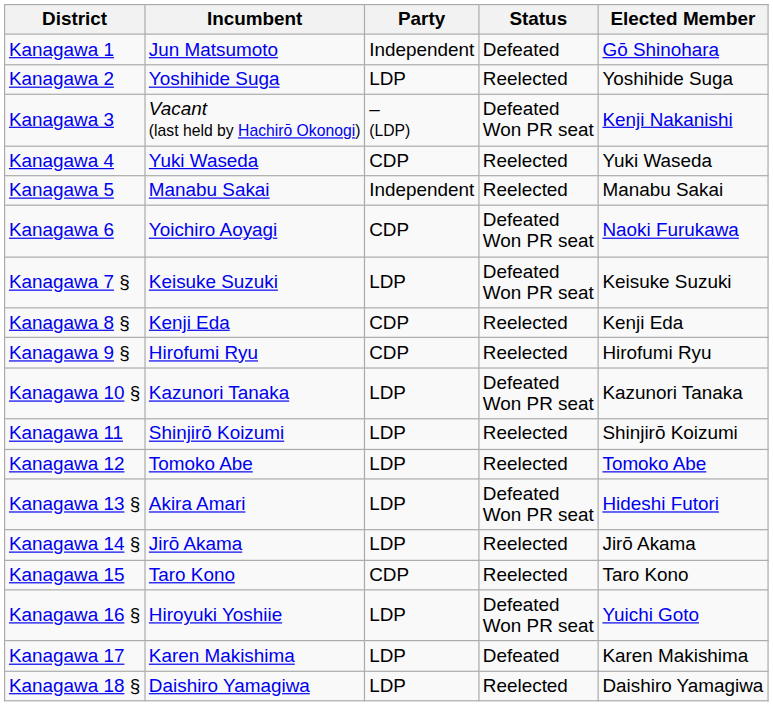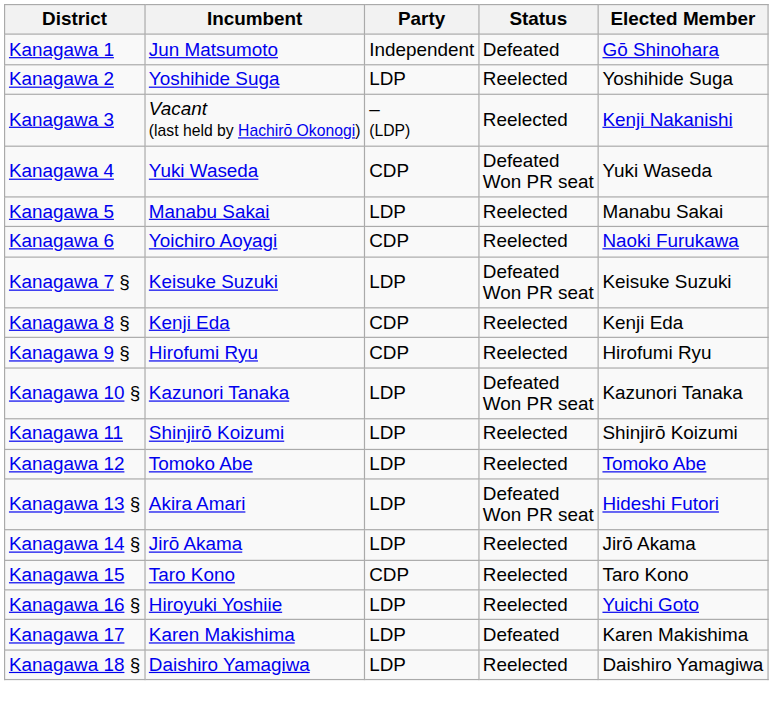(538, 119) Defeated Won PR seat -> (525, 119) Reelected
(525, 160) Reelected -> (538, 171) Defeated Won PR seat
(422, 190) Independent -> (388, 211) LDP
(538, 230) Defeated Won PR seat -> (525, 241) Reelected
(538, 615) Defeated Won PR seat -> (525, 604) Reelected
